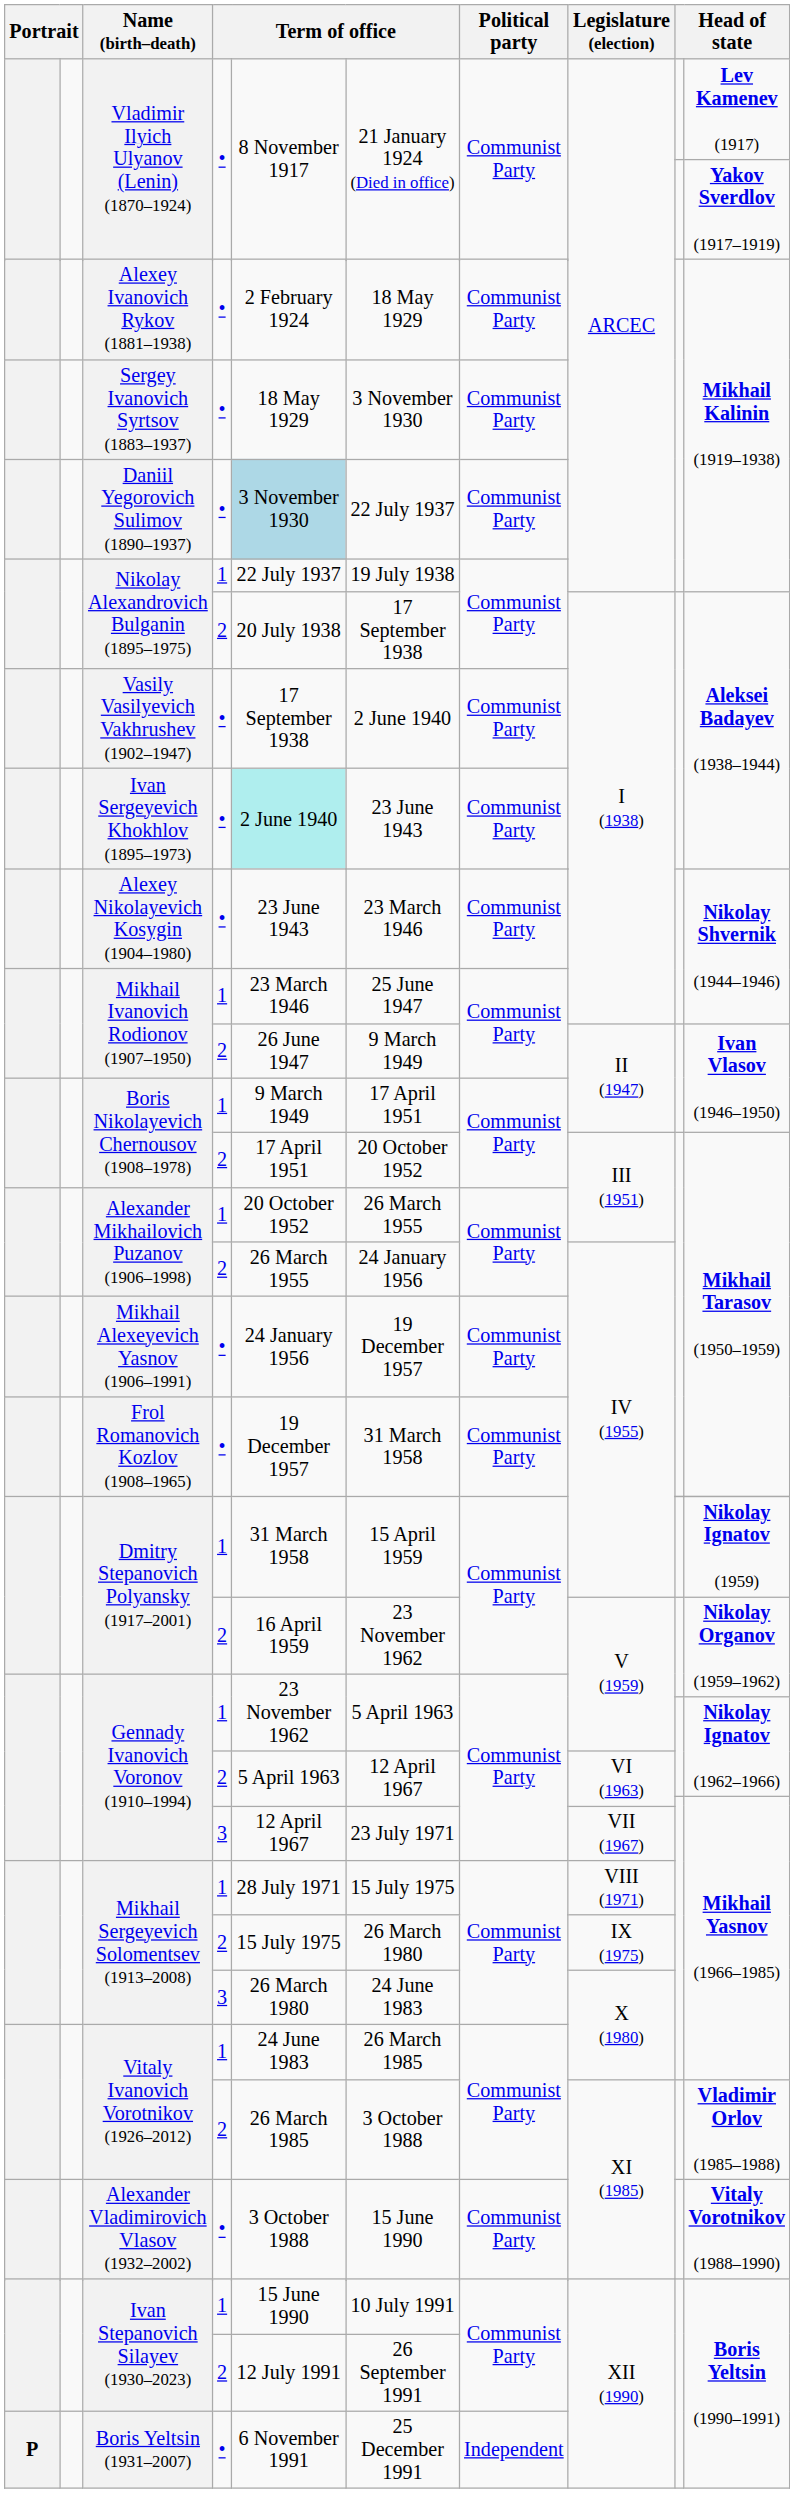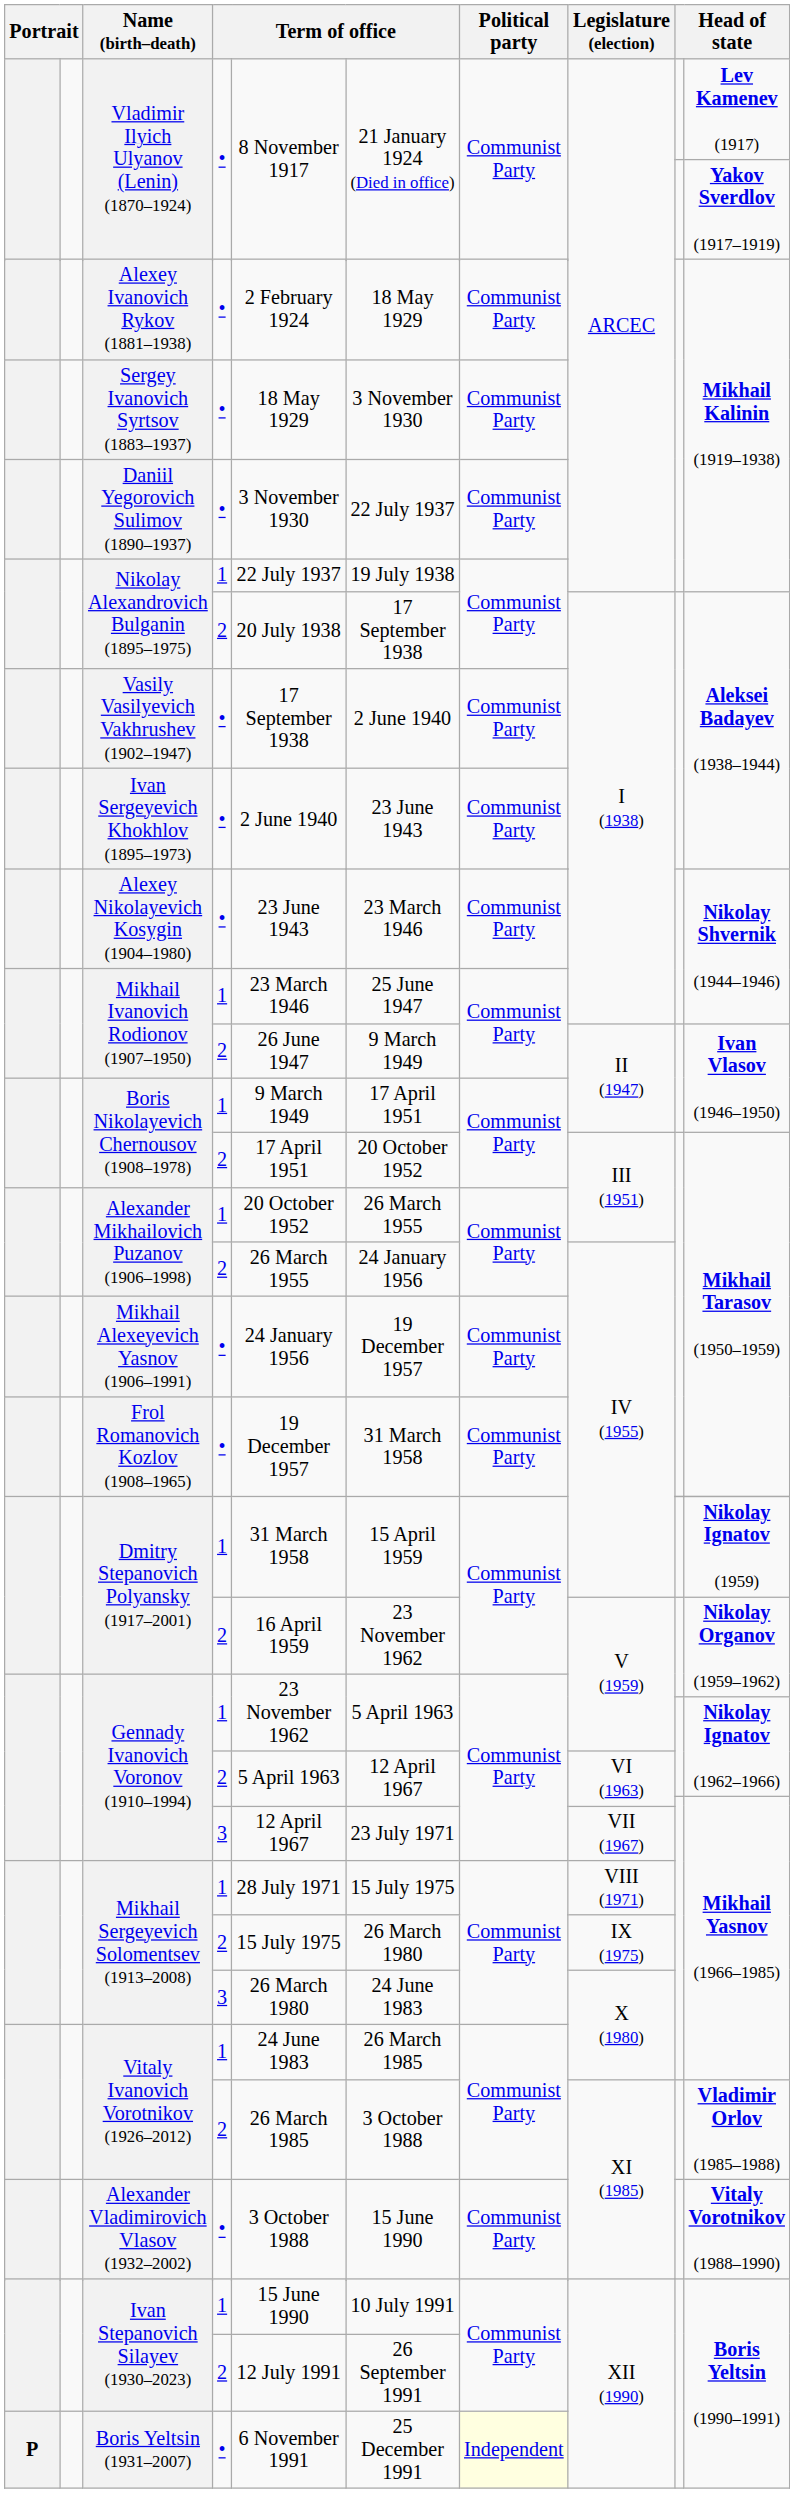(289, 509) lightblue background -> (289, 509) no background
(289, 818) paleturquoise background -> (289, 818) no background
(514, 2449) no background -> (514, 2449) lightyellow background
